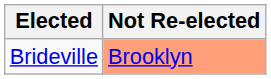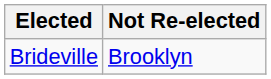(150, 56) lightsalmon background -> (150, 56) no background
